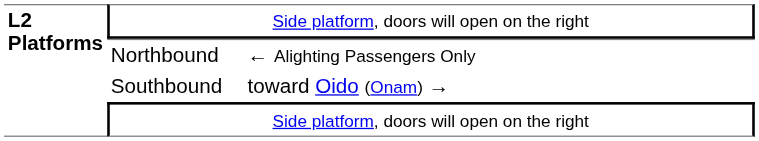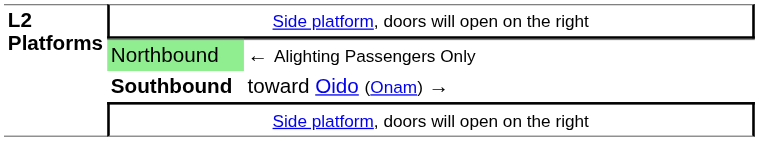(165, 55) no background -> (165, 55) lightgreen background
(166, 86) normal -> (172, 86) bold
